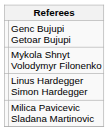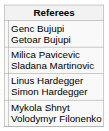rows swapped: (53, 113) <-> (56, 60)
